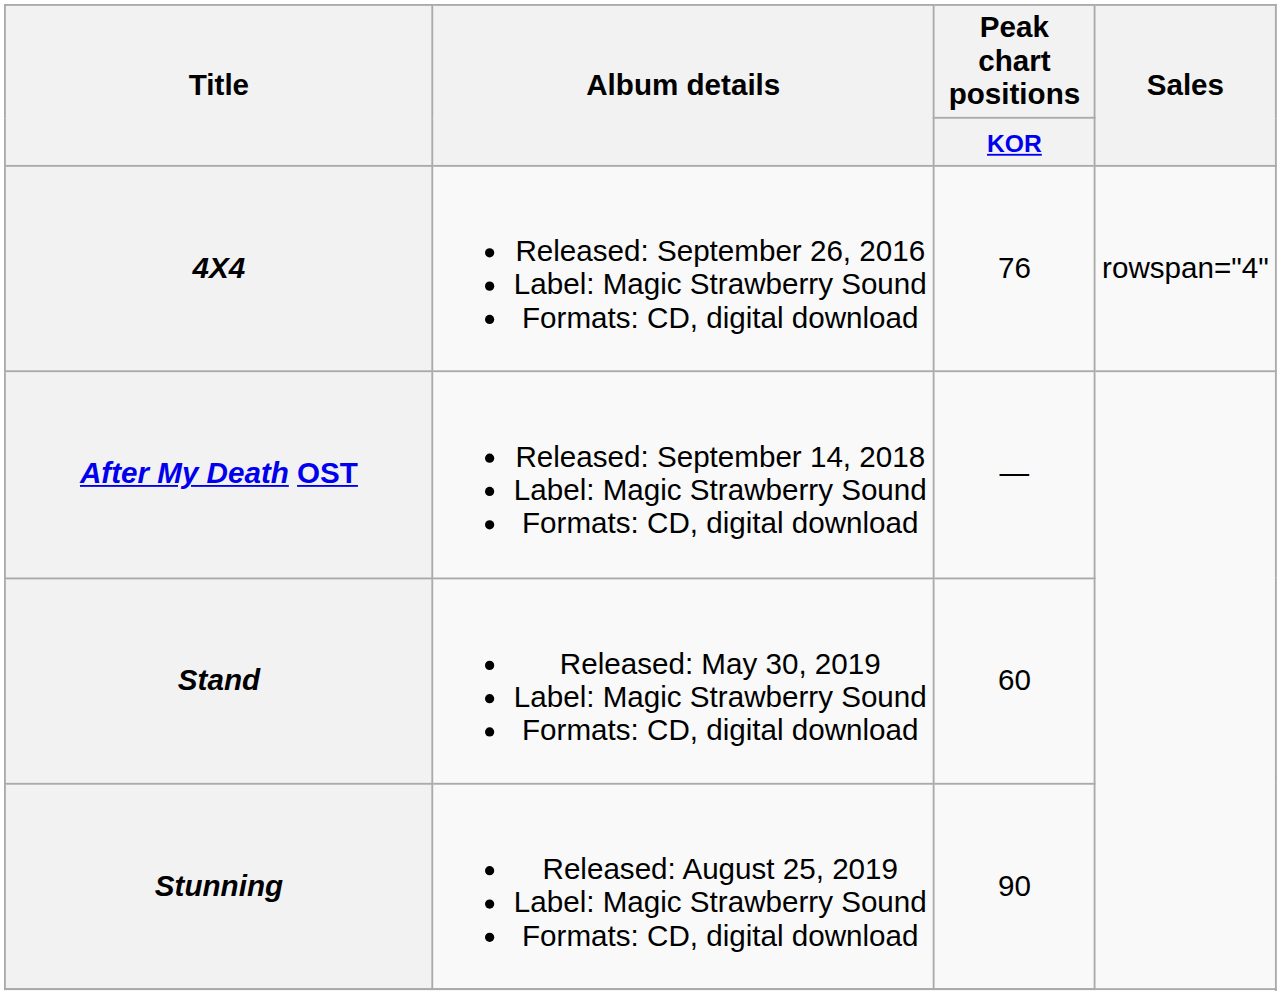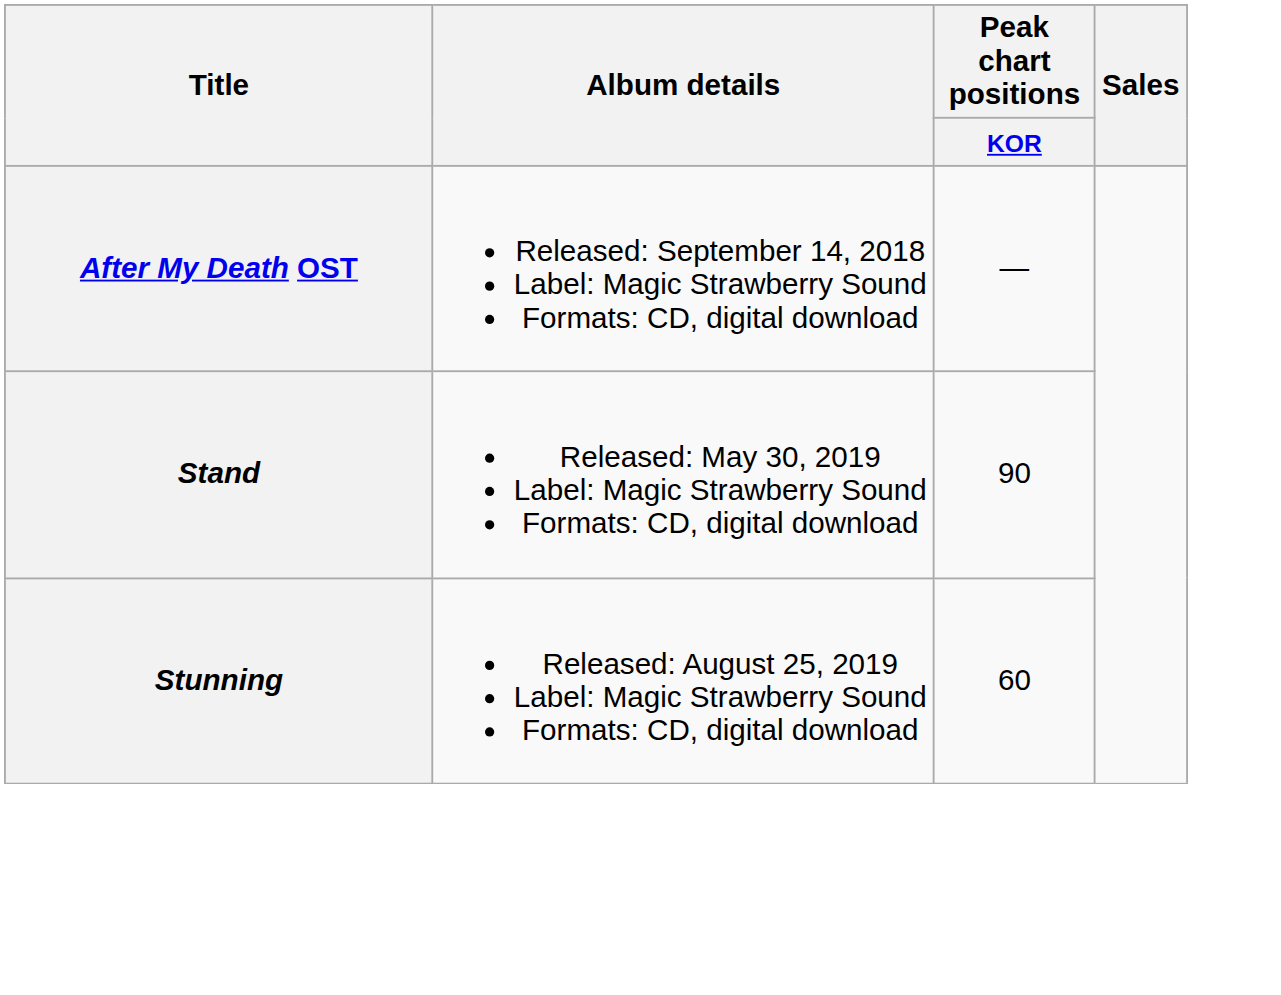- row: (219, 268)
(1014, 680) 60 -> (1014, 474) 90
(1014, 886) 90 -> (1014, 680) 60
